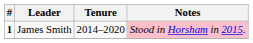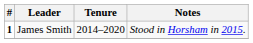(188, 30) pink background -> (188, 30) no background
